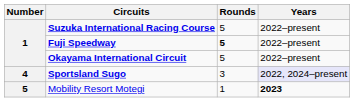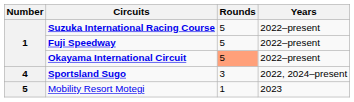(222, 43) bold -> (222, 43) normal
(222, 58) no background -> (222, 58) lightsalmon background
(304, 74) lavender background -> (304, 74) no background
(271, 89) bold -> (271, 89) normal
